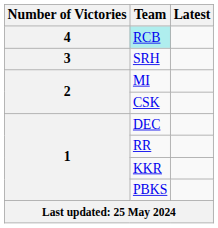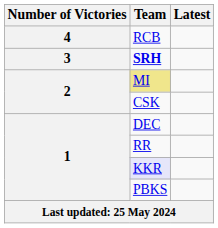(147, 37) paleturquoise background -> (147, 37) no background
(146, 59) normal -> (147, 59) bold
(141, 80) no background -> (141, 80) khaki background
(147, 168) no background -> (147, 168) lavender background
